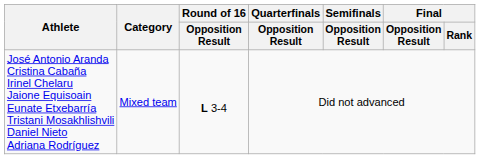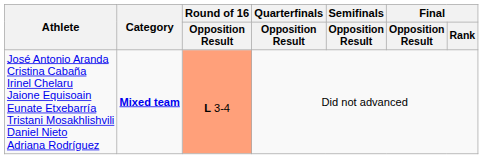(148, 102) normal -> (150, 102) bold
(214, 108) no background -> (217, 108) lightsalmon background
